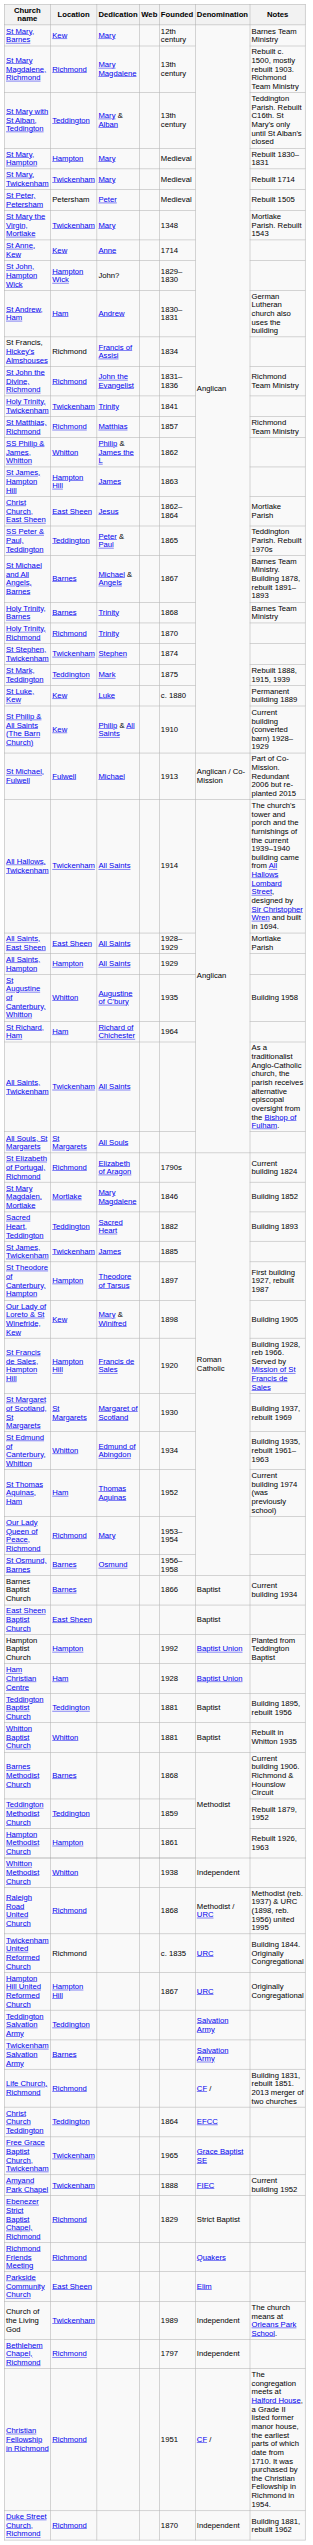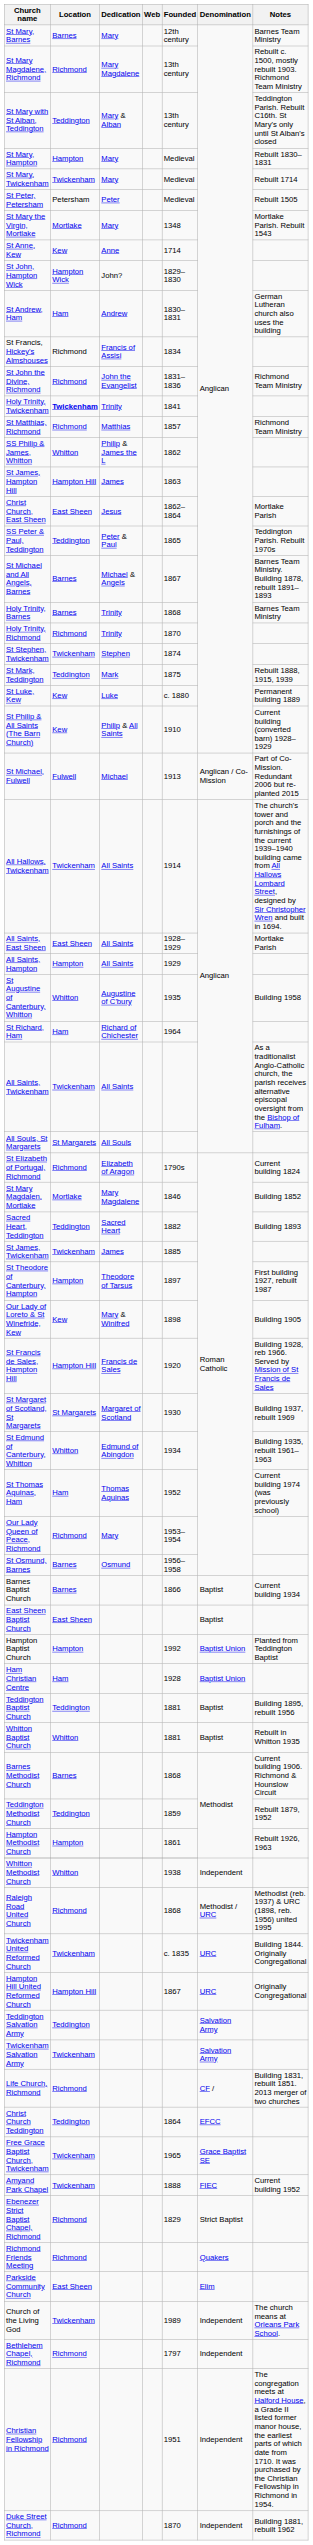(60, 35) Kew -> (64, 35) Barnes
(74, 225) Twickenham -> (67, 225) Mortlake
(74, 406) normal -> (75, 406) bold
(70, 1953) Richmond -> (74, 1953) Twickenham
(64, 2054) Barnes -> (74, 2054) Twickenham
(204, 2439) CF / -> (221, 2439) Independent
